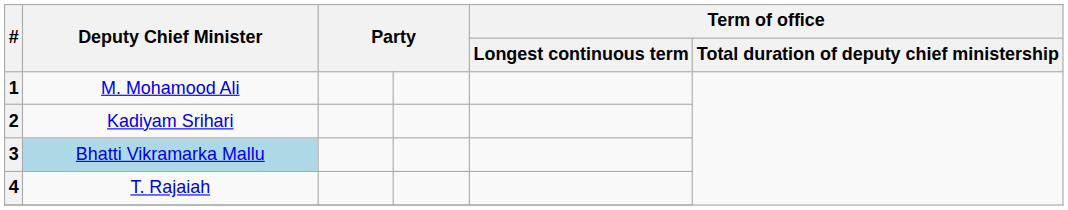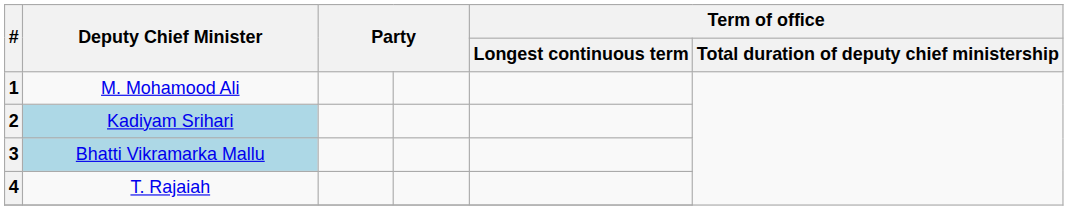(170, 121) no background -> (170, 121) lightblue background
